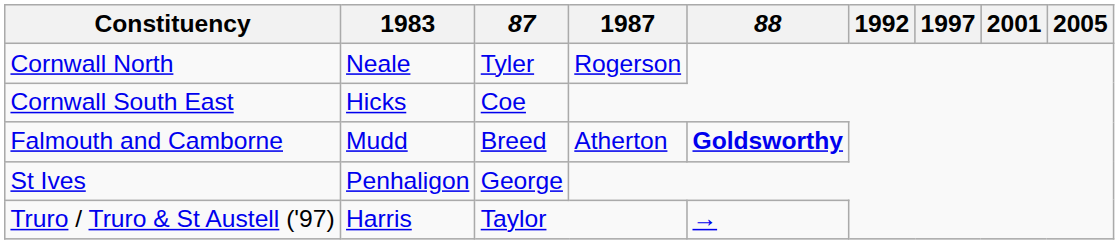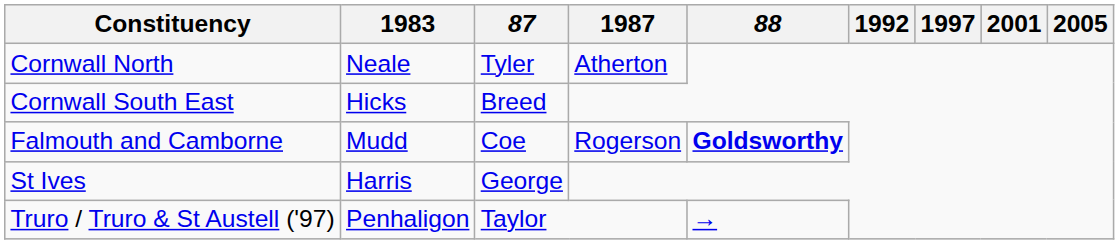(628, 63) Rogerson -> (621, 63) Atherton
(503, 102) Coe -> (514, 102) Breed
(514, 141) Breed -> (503, 141) Coe
(621, 141) Atherton -> (628, 141) Rogerson
(408, 180) Penhaligon -> (379, 180) Harris
(379, 219) Harris -> (408, 219) Penhaligon
